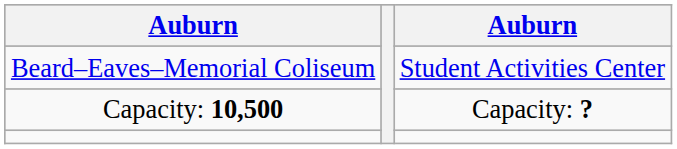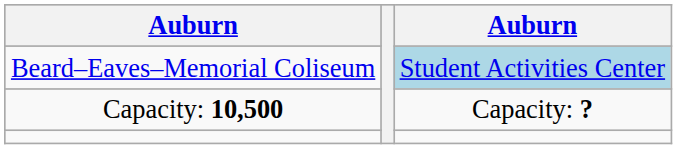(532, 67) no background -> (532, 67) lightblue background
